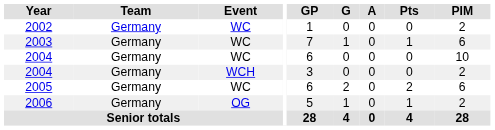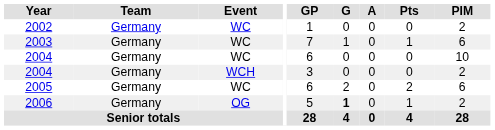(346, 102) normal -> (346, 102) bold
